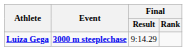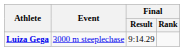(90, 39) bold -> (89, 39) normal
